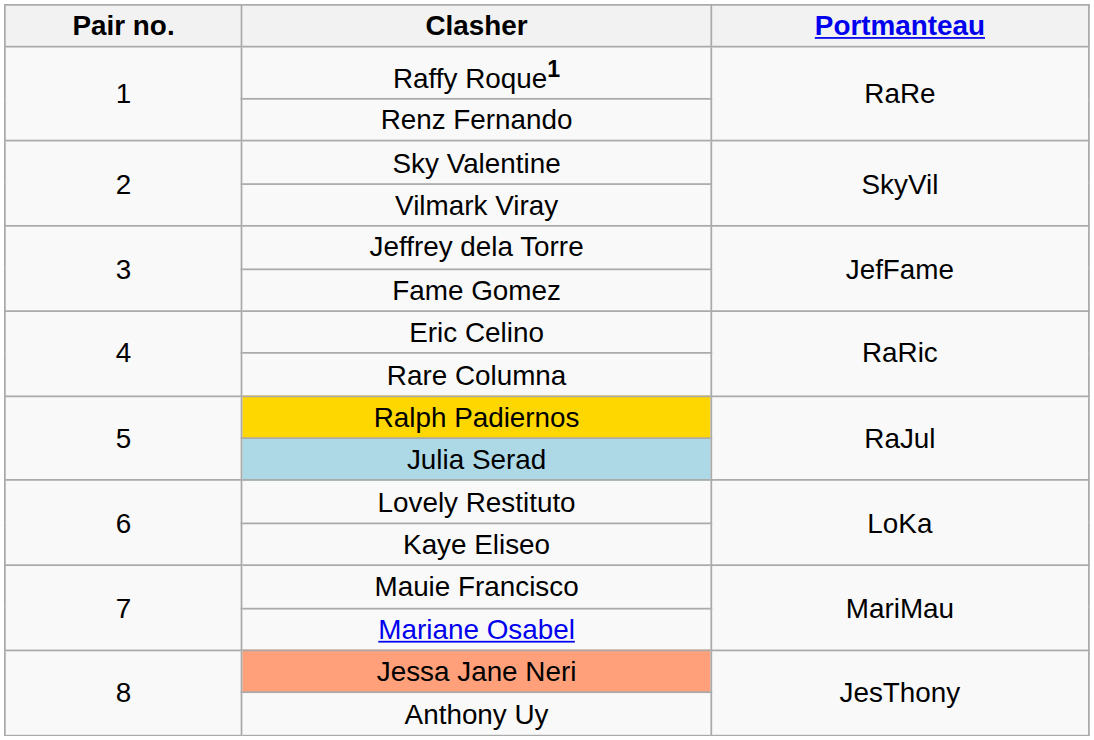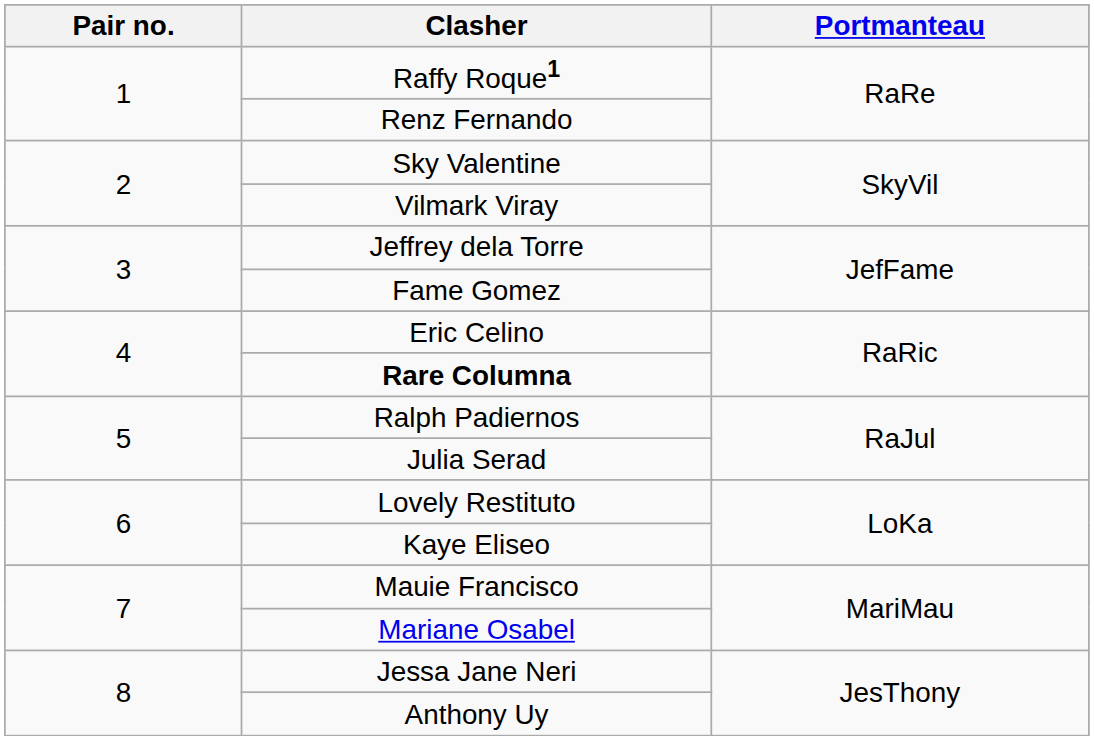(477, 375) normal -> (477, 375) bold
(477, 417) gold background -> (477, 417) no background
(477, 459) lightblue background -> (477, 459) no background
(477, 672) lightsalmon background -> (477, 672) no background
